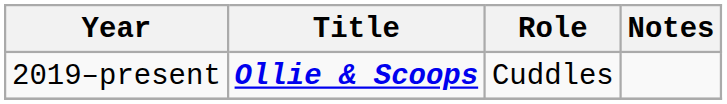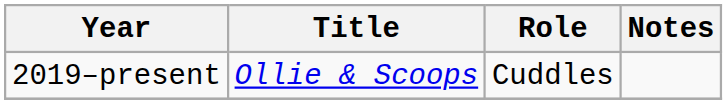(356, 76) bold -> (356, 76) normal
